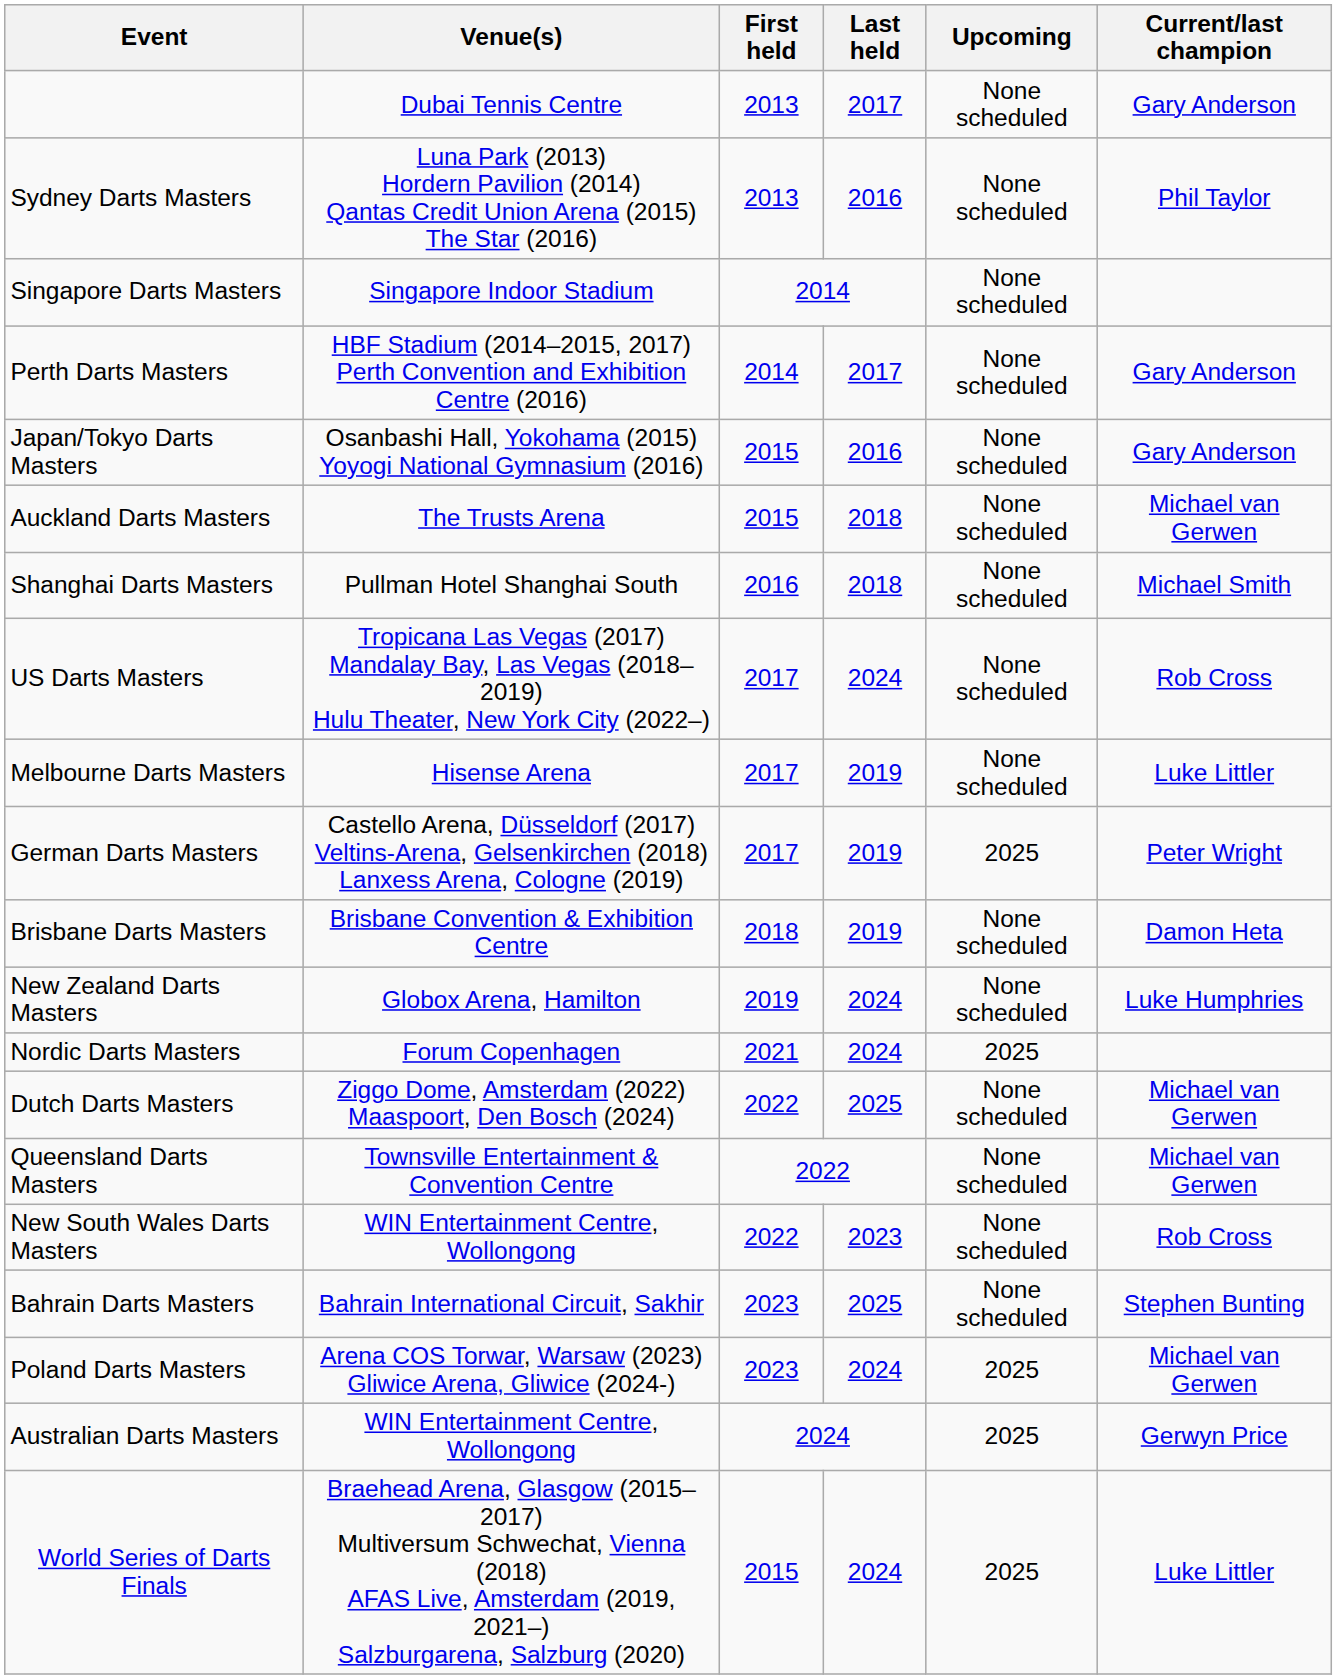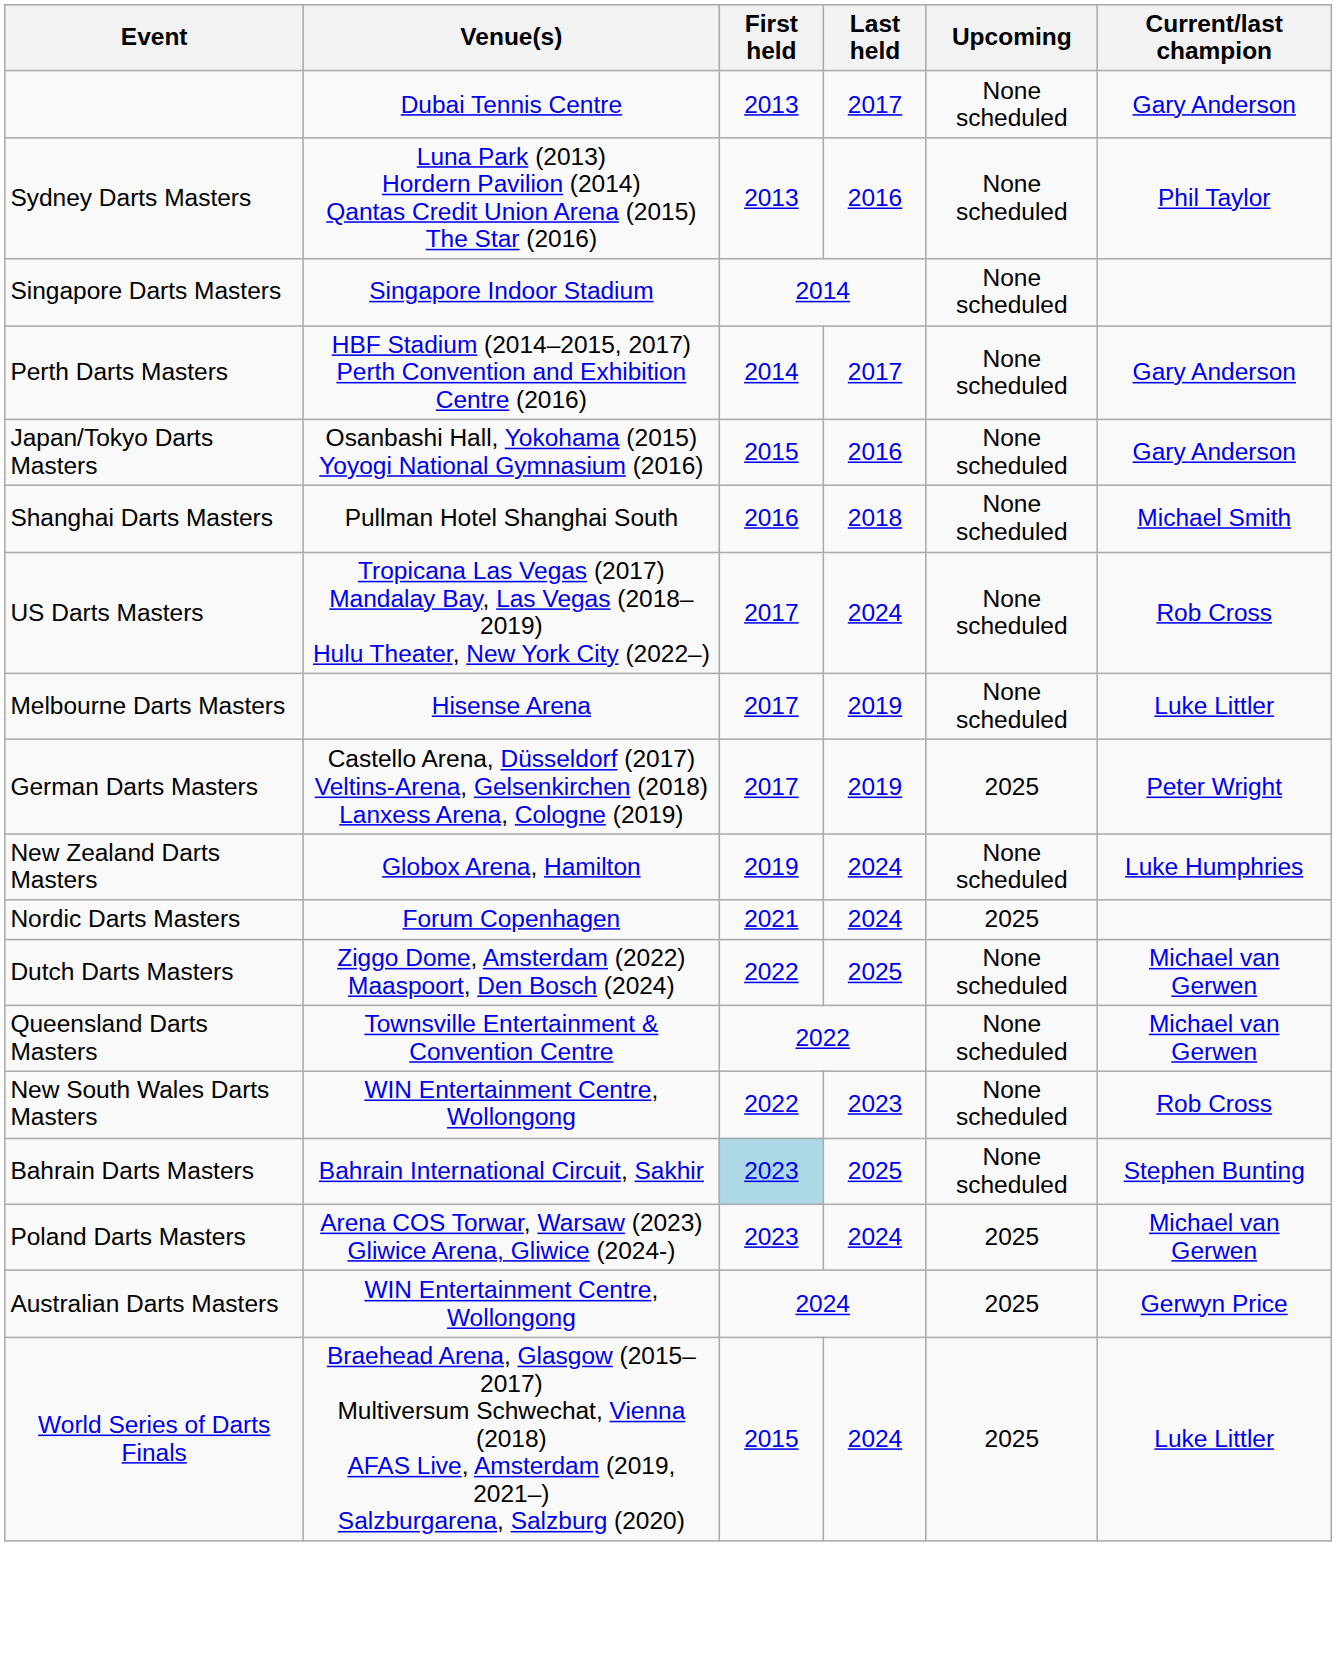- row: (140, 518)
- row: (138, 932)
(771, 1303) no background -> (771, 1170) lightblue background
